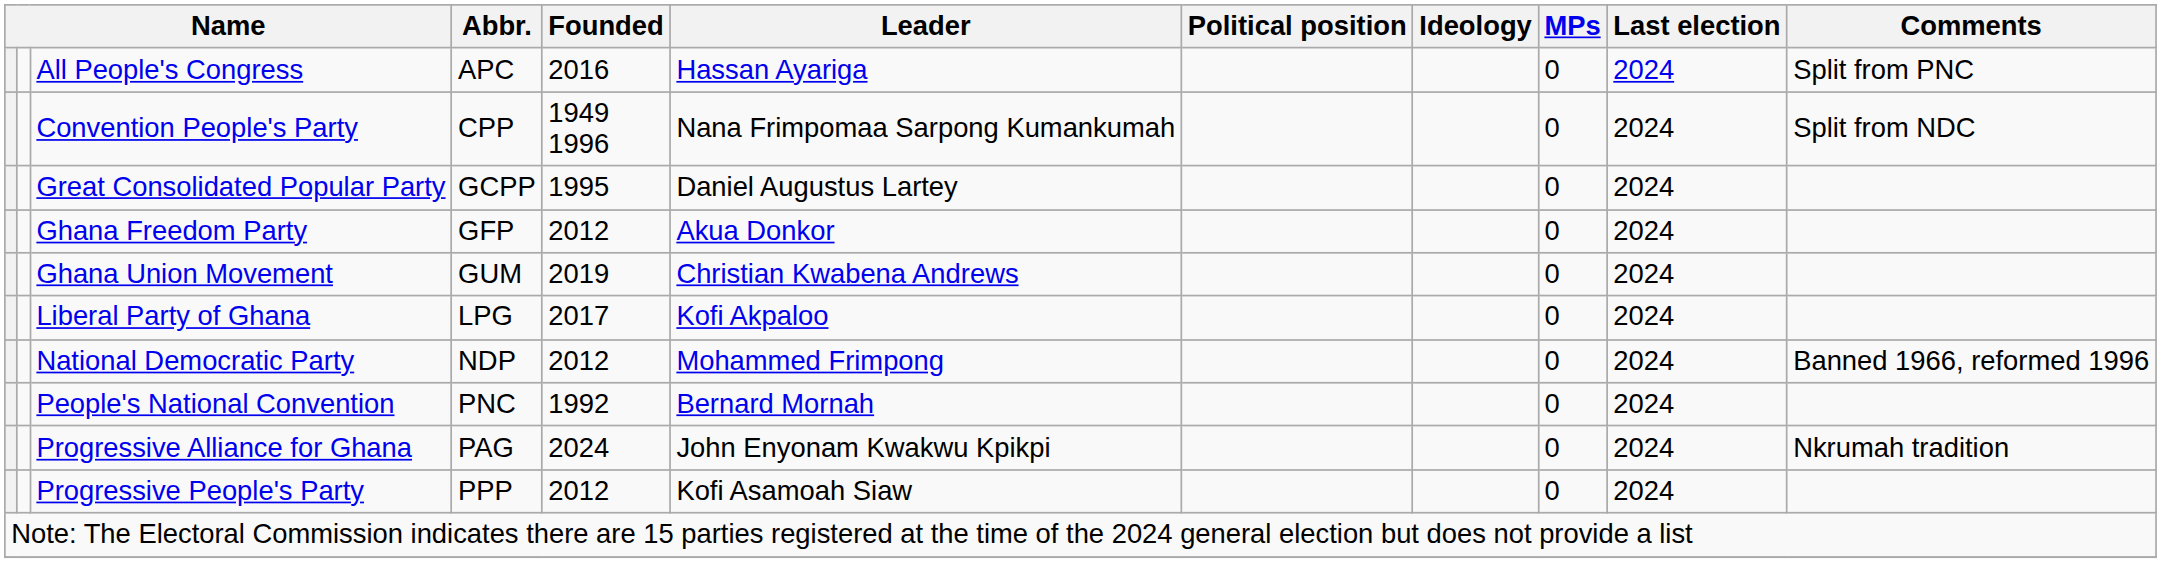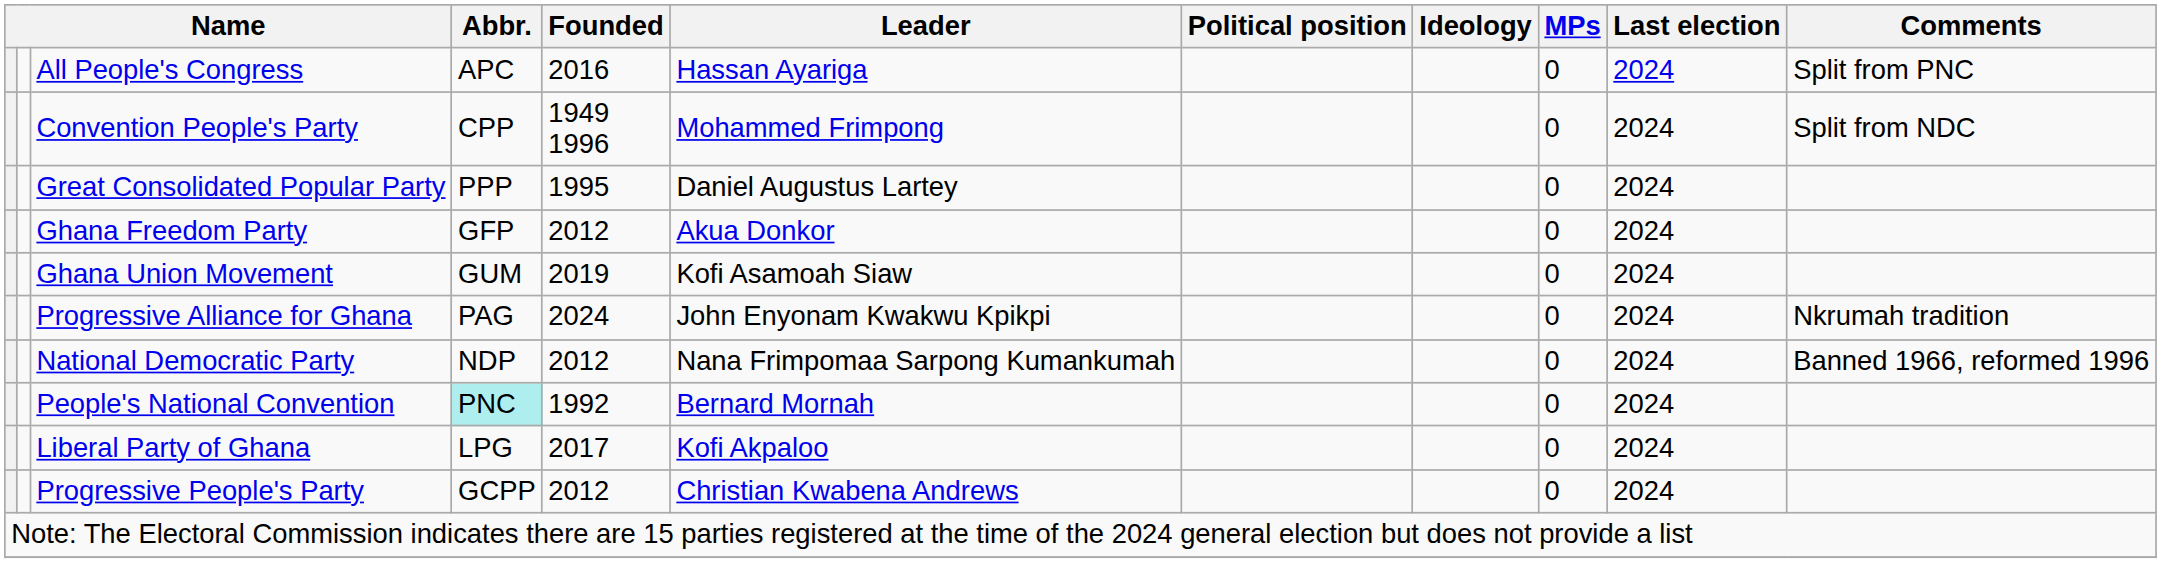(926, 128) Nana Frimpomaa Sarpong Kumankumah -> (810, 128) Mohammed Frimpong
(497, 187) GCPP -> (485, 187) PPP
(847, 273) Christian Kwabena Andrews -> (794, 273) Kofi Asamoah Siaw
rows swapped: (173, 317) <-> (224, 447)
(810, 360) Mohammed Frimpong -> (926, 360) Nana Frimpomaa Sarpong Kumankumah
(487, 404) no background -> (487, 404) paleturquoise background
(485, 490) PPP -> (497, 490) GCPP
(794, 490) Kofi Asamoah Siaw -> (847, 490) Christian Kwabena Andrews
